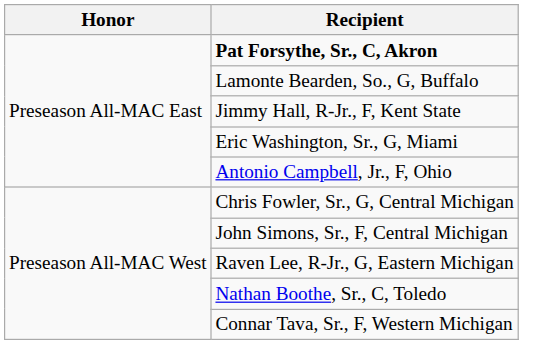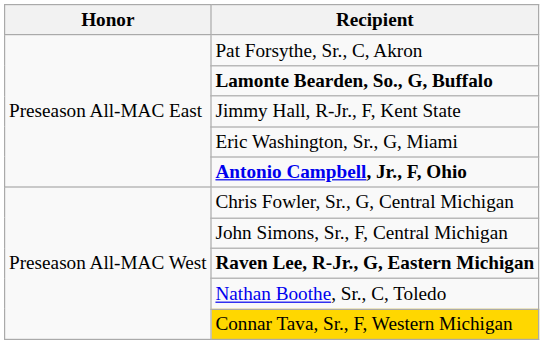(326, 50) bold -> (319, 50) normal
(347, 80) normal -> (354, 80) bold
(334, 171) normal -> (341, 171) bold
(364, 263) normal -> (375, 263) bold
(364, 324) no background -> (364, 324) gold background
